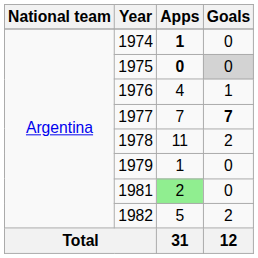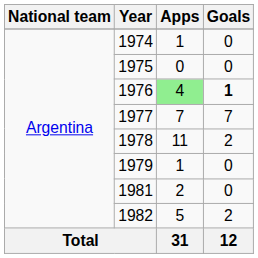(180, 41) bold -> (180, 41) normal
(180, 66) bold -> (180, 66) normal
(228, 66) lightgrey background -> (228, 66) no background
(180, 91) no background -> (180, 91) lightgreen background
(228, 91) normal -> (228, 91) bold
(228, 116) bold -> (228, 116) normal
(180, 191) lightgreen background -> (180, 191) no background
